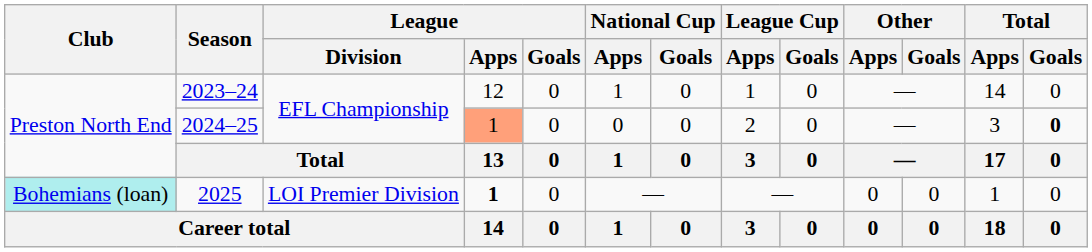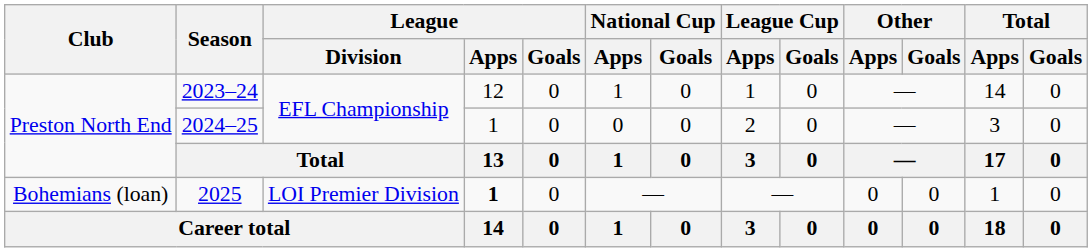(493, 125) lightsalmon background -> (493, 125) no background
(1056, 125) bold -> (1056, 125) normal
(91, 194) paleturquoise background -> (91, 194) no background
